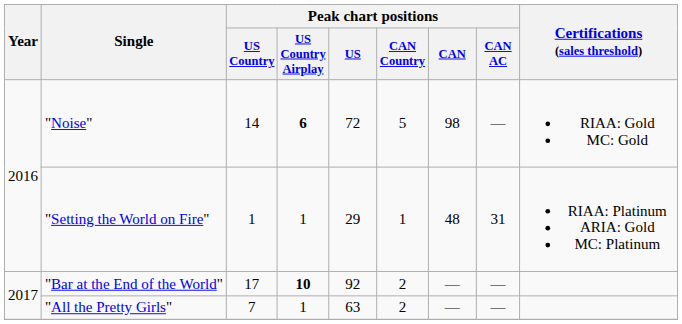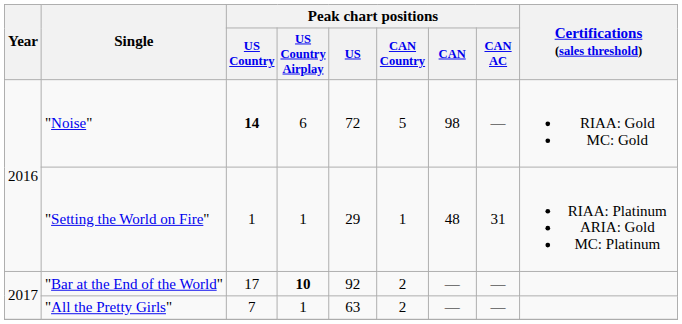(252, 123) normal -> (252, 123) bold
(303, 123) bold -> (303, 123) normal
